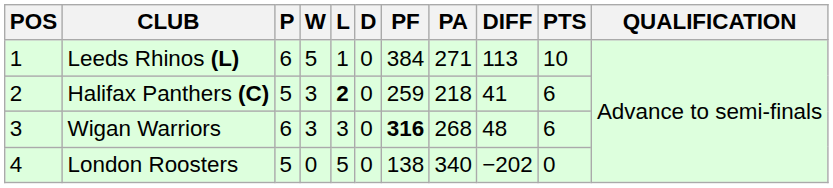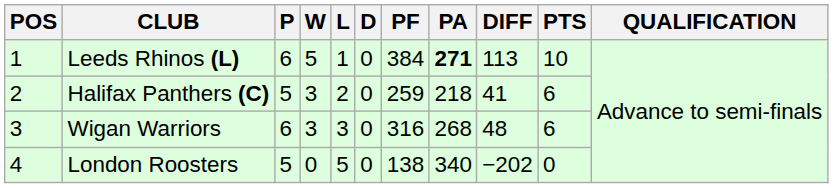(453, 57) normal -> (453, 57) bold
(342, 93) bold -> (342, 93) normal
(405, 128) bold -> (405, 128) normal
